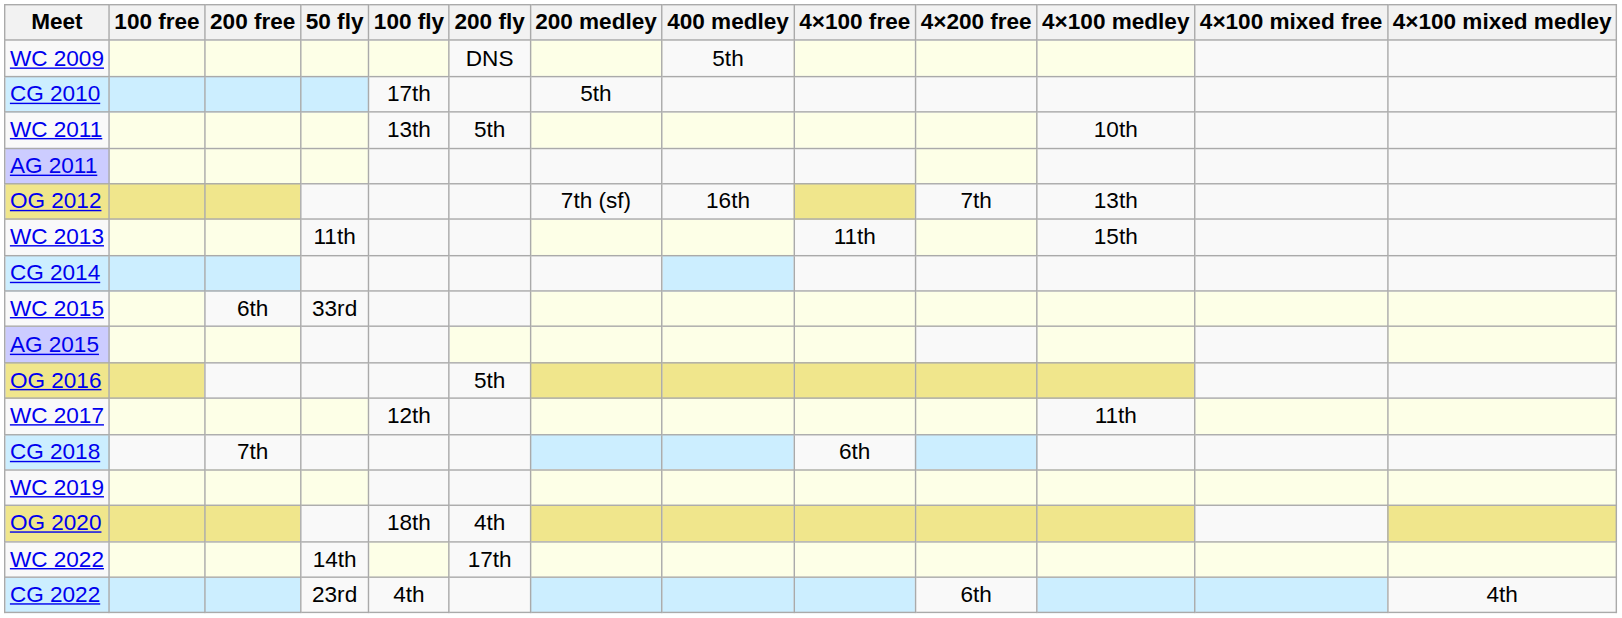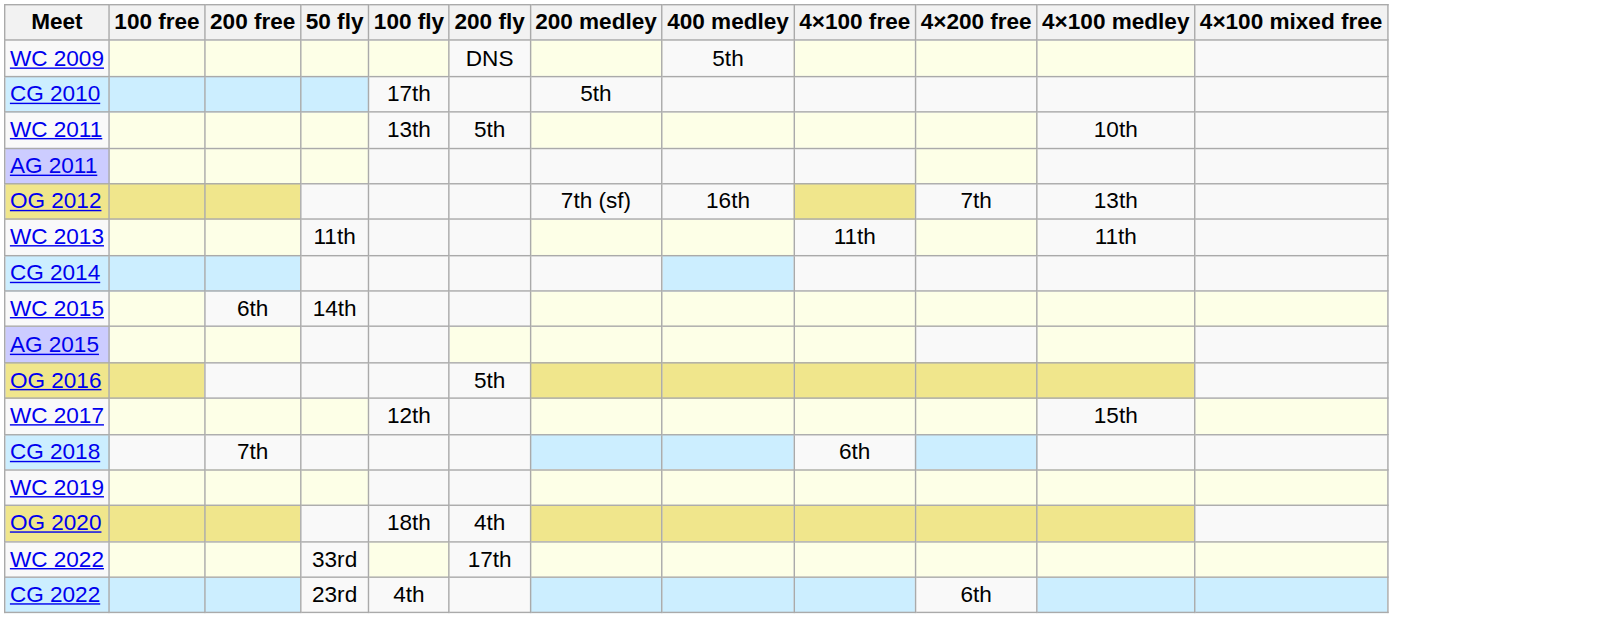- column: (1502, 22)
(1116, 237) 15th -> (1116, 237) 11th
(335, 308) 33rd -> (335, 308) 14th
(1116, 415) 11th -> (1116, 415) 15th
(335, 559) 14th -> (335, 559) 33rd
